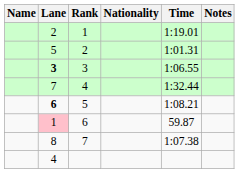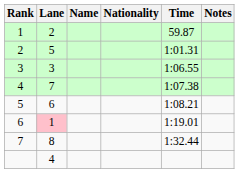columns swapped: (85, 13) <-> (21, 13)
(181, 31) 1:19.01 -> (181, 31) 59.87
(54, 68) bold -> (52, 68) normal
(181, 86) 1:32.44 -> (181, 86) 1:07.38
(54, 104) bold -> (52, 104) normal
(181, 123) 59.87 -> (181, 123) 1:19.01
(181, 141) 1:07.38 -> (181, 141) 1:32.44
